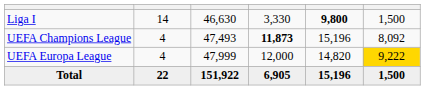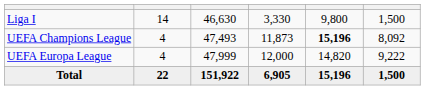(334, 19) bold -> (334, 19) normal
(277, 38) bold -> (277, 38) normal
(334, 38) normal -> (334, 38) bold
(392, 56) gold background -> (392, 56) no background
